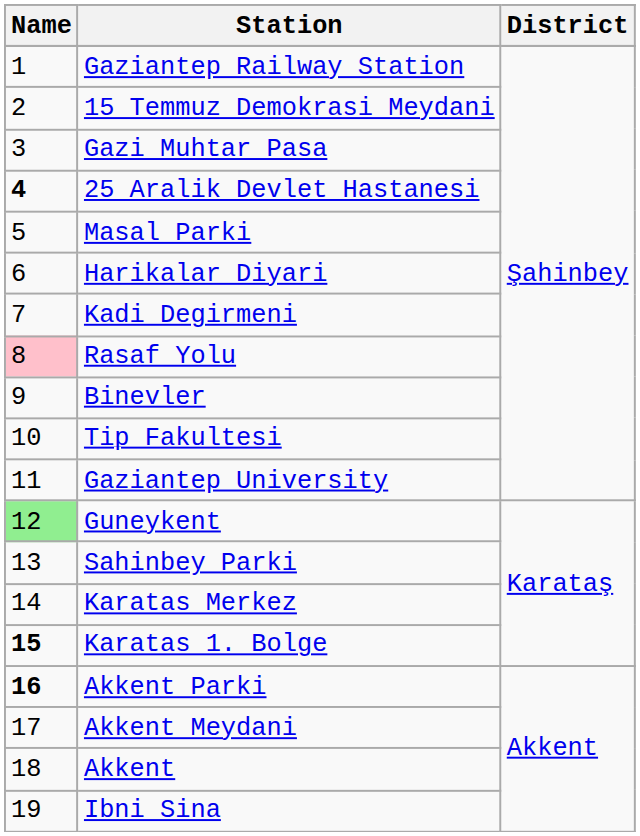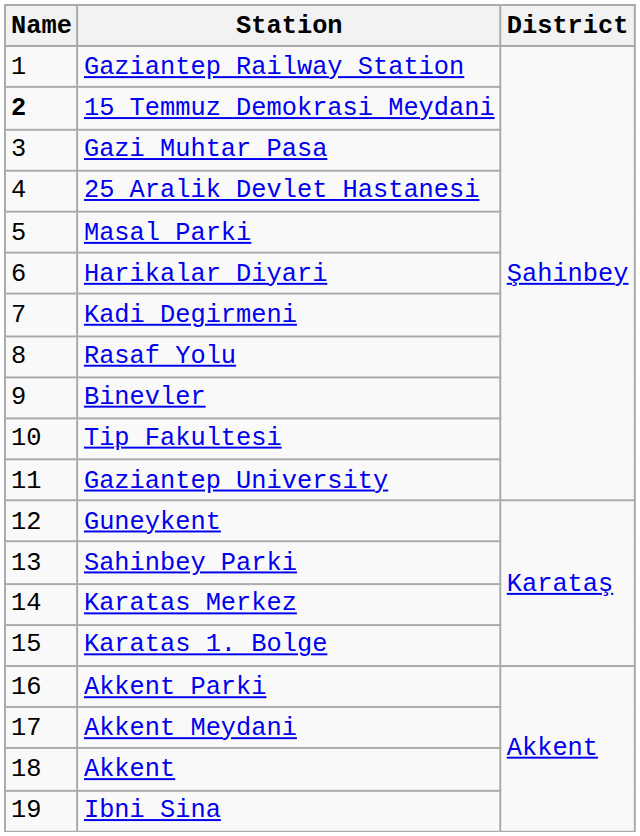(19, 108) normal -> (19, 108) bold
(19, 191) bold -> (19, 191) normal
(19, 356) pink background -> (19, 356) no background
(26, 521) lightgreen background -> (26, 521) no background
(26, 645) bold -> (26, 645) normal
(26, 687) bold -> (26, 687) normal
